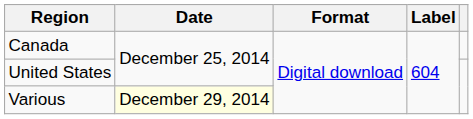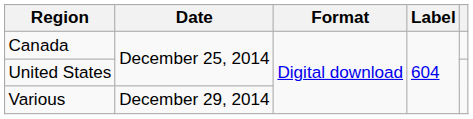(194, 99) lightyellow background -> (194, 99) no background
